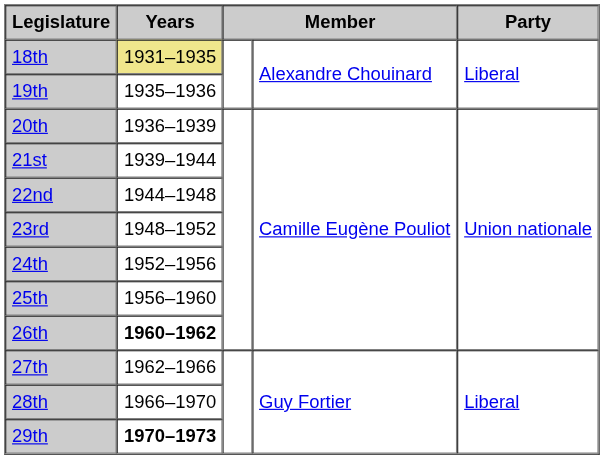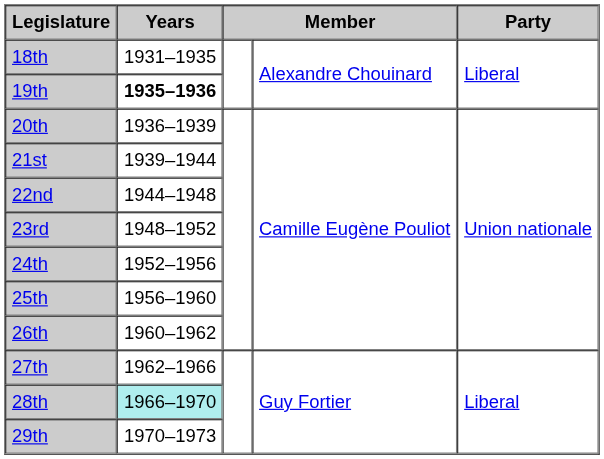(170, 56) khaki background -> (170, 56) no background
(170, 91) normal -> (170, 91) bold
(170, 332) bold -> (170, 332) normal
(170, 401) no background -> (170, 401) paleturquoise background
(170, 436) bold -> (170, 436) normal
